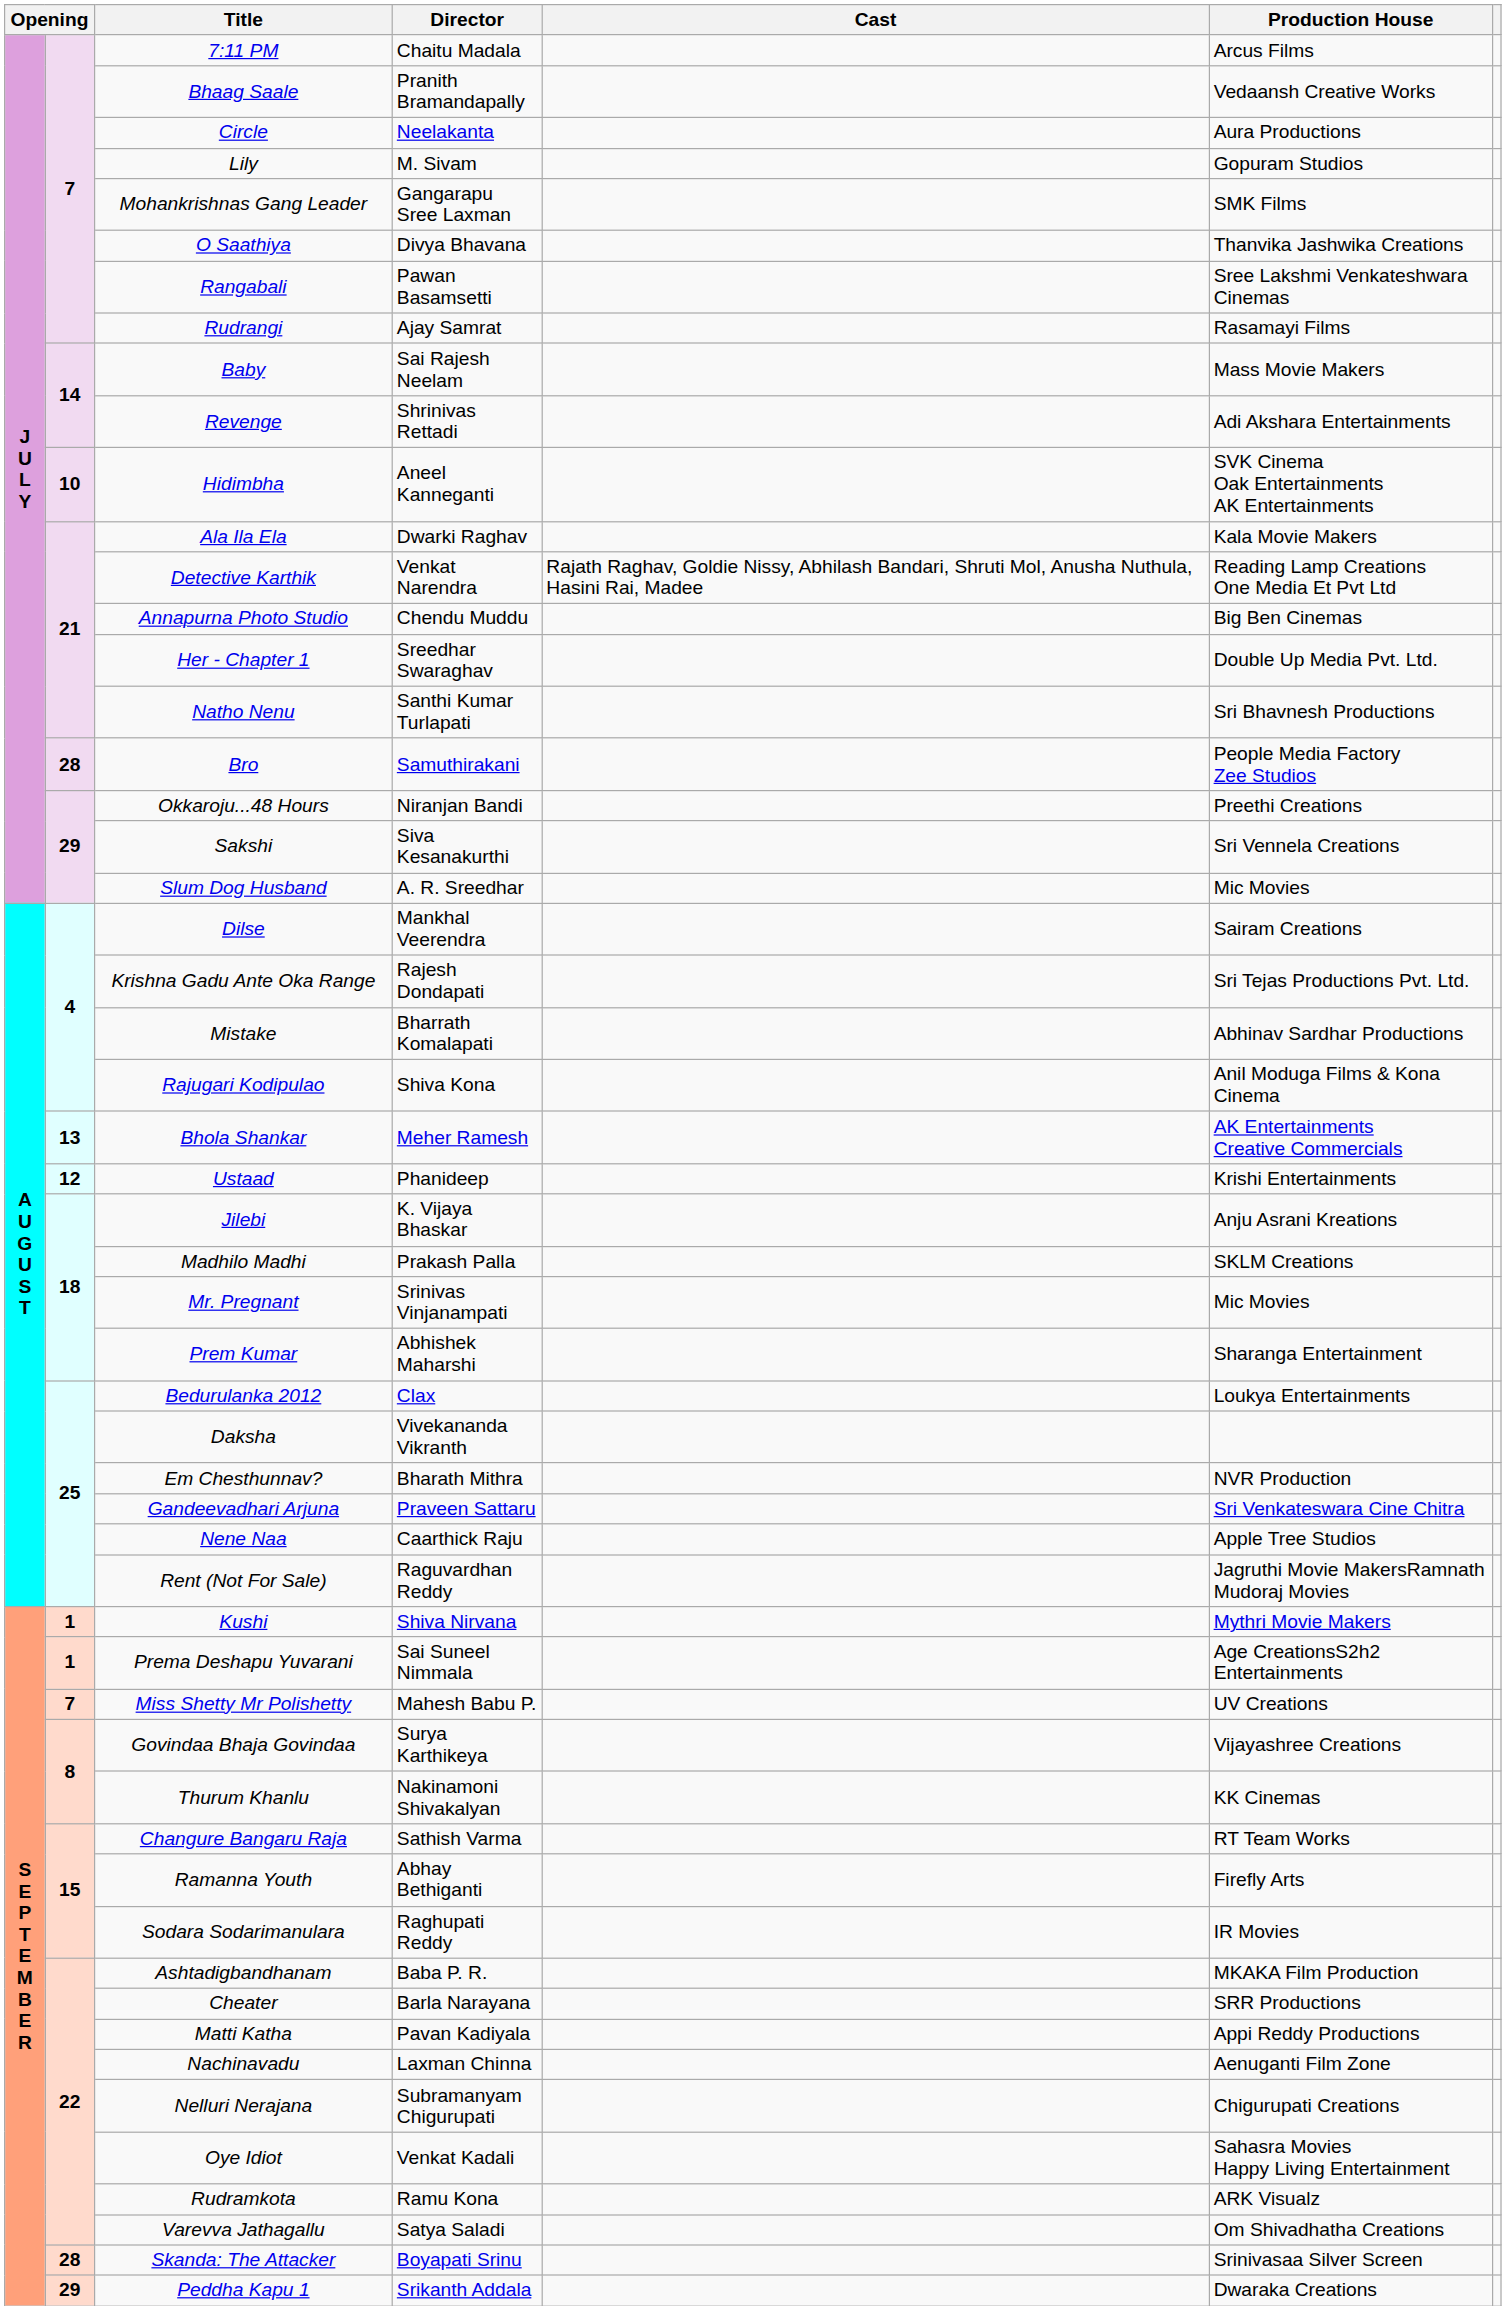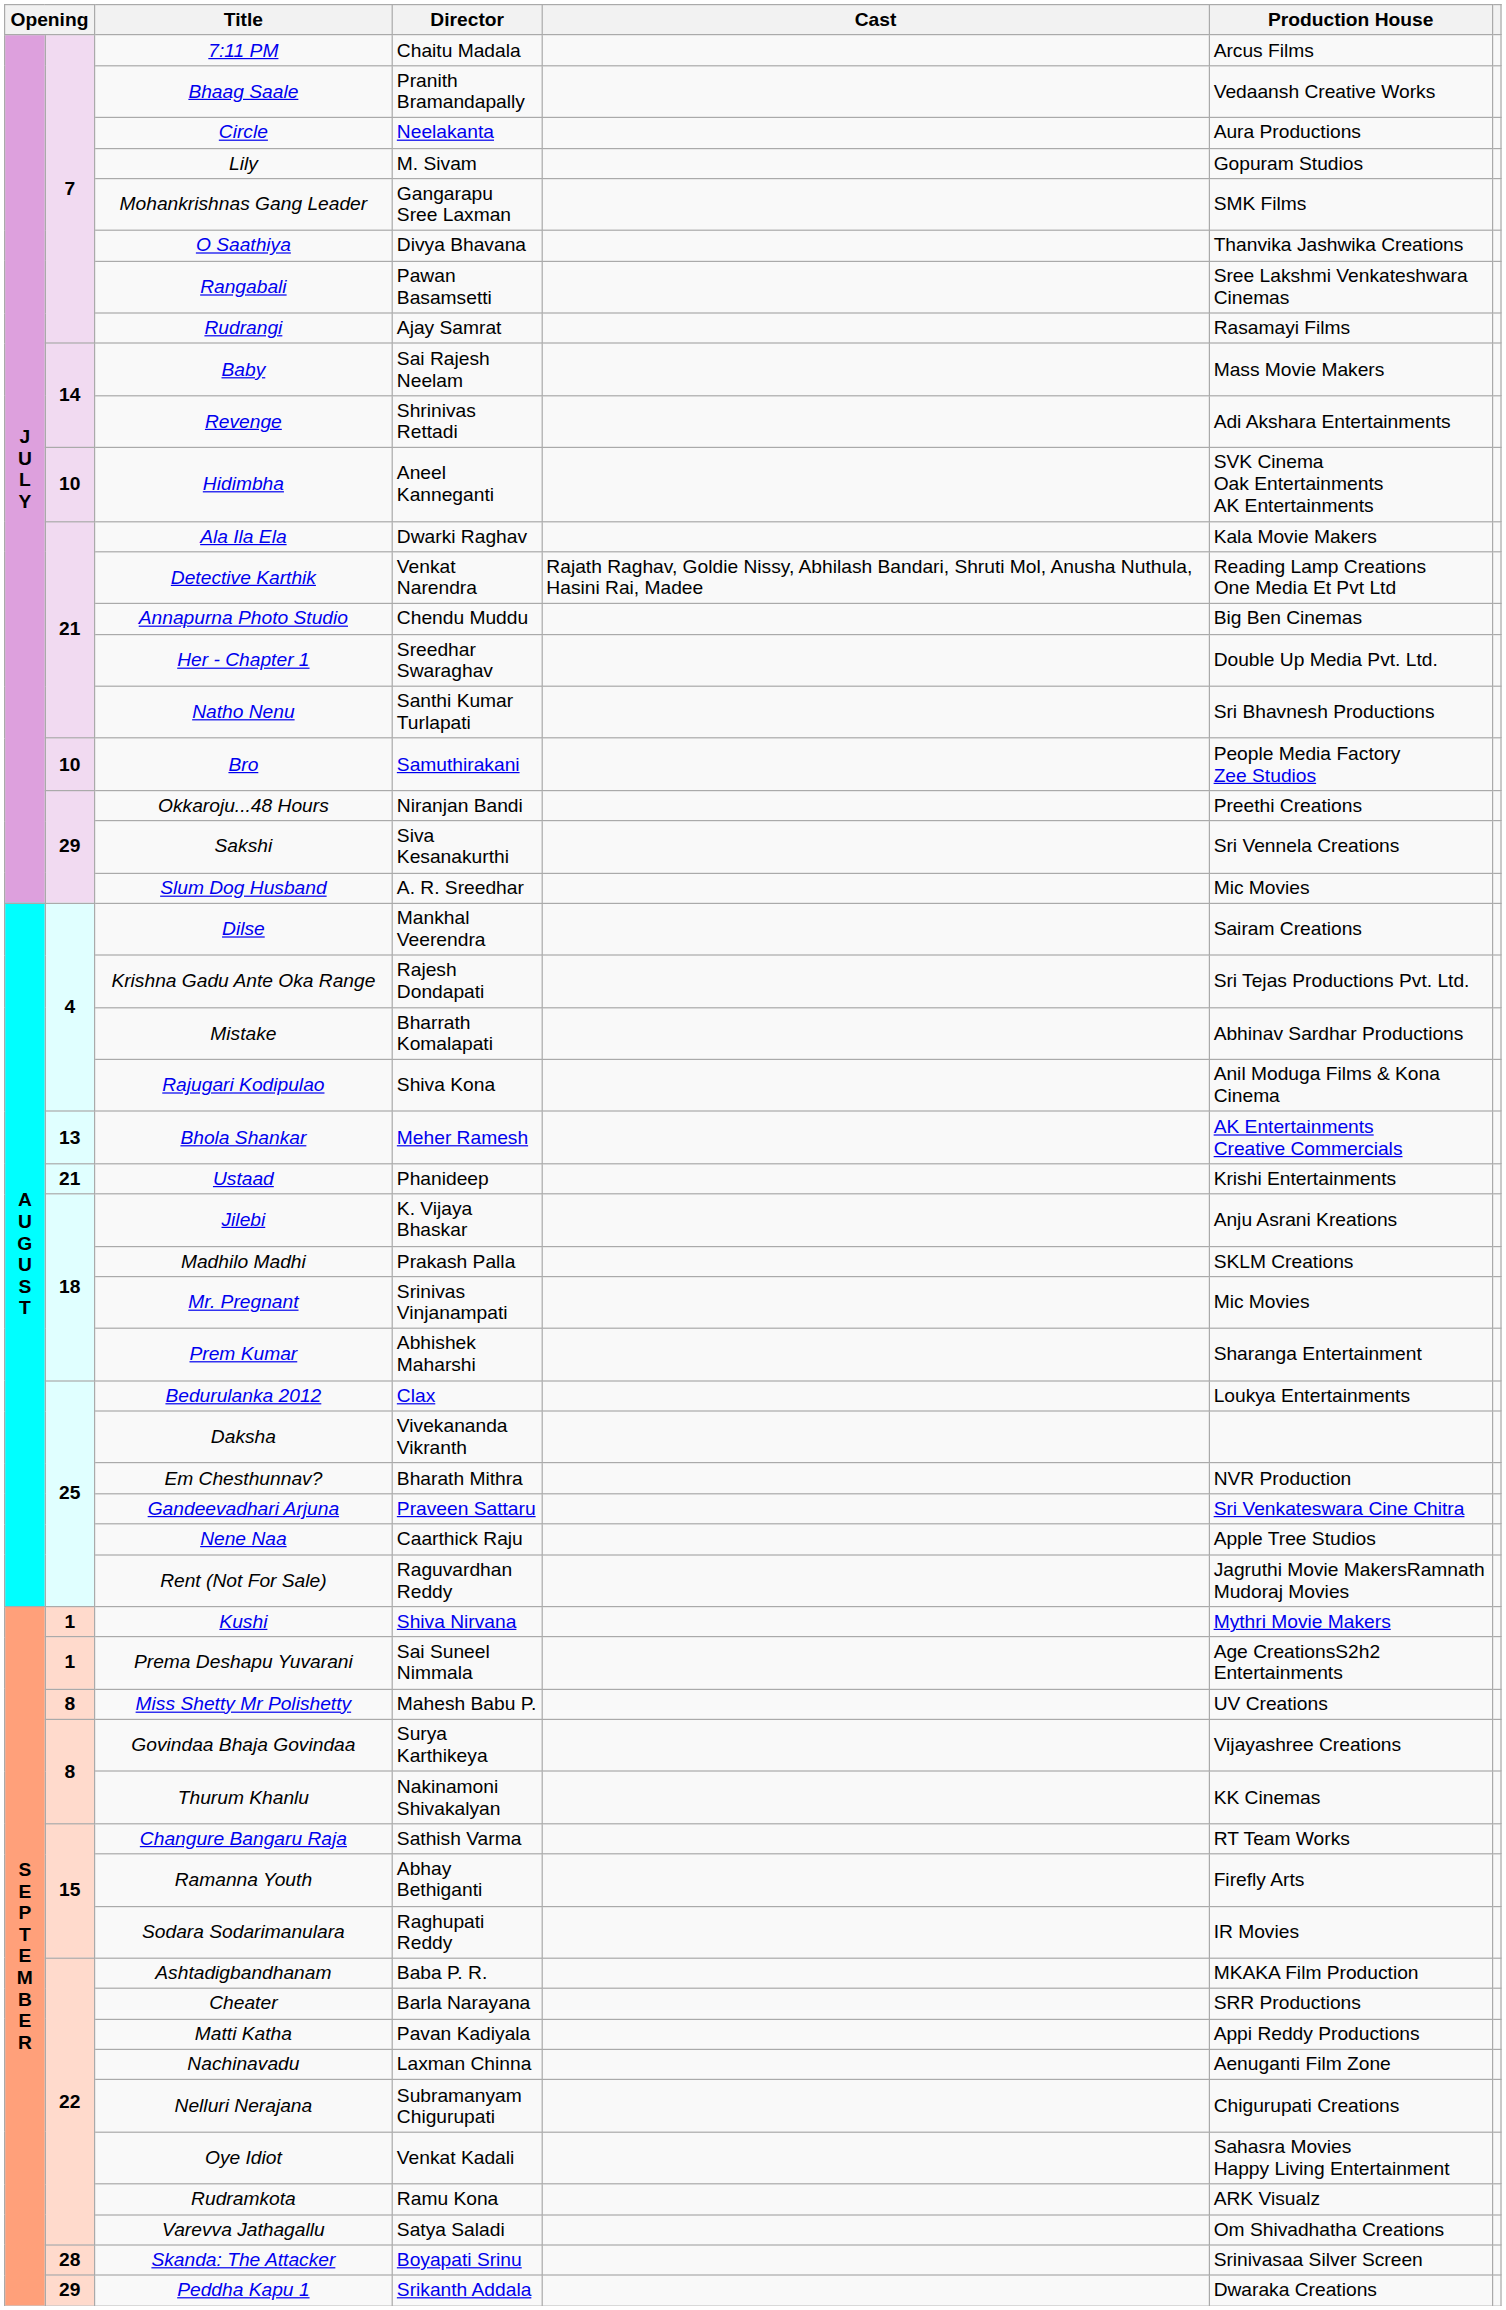(70, 764) 28 -> (70, 764) 10
(70, 1178) 12 -> (70, 1178) 21
(70, 1704) 7 -> (70, 1704) 8
